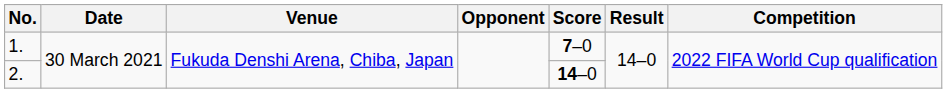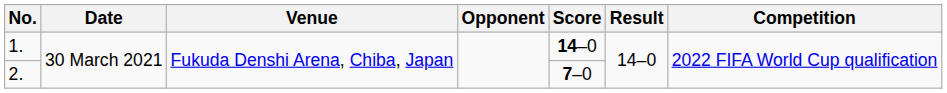(577, 46) 7–0 -> (577, 46) 14–0
(577, 74) 14–0 -> (577, 74) 7–0
